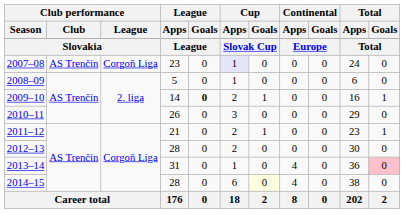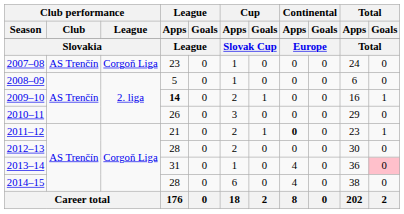(234, 64) lavender background -> (234, 64) no background
(175, 98) normal -> (175, 98) bold
(204, 98) bold -> (204, 98) normal
(294, 132) normal -> (294, 132) bold
(264, 183) lightyellow background -> (264, 183) no background
